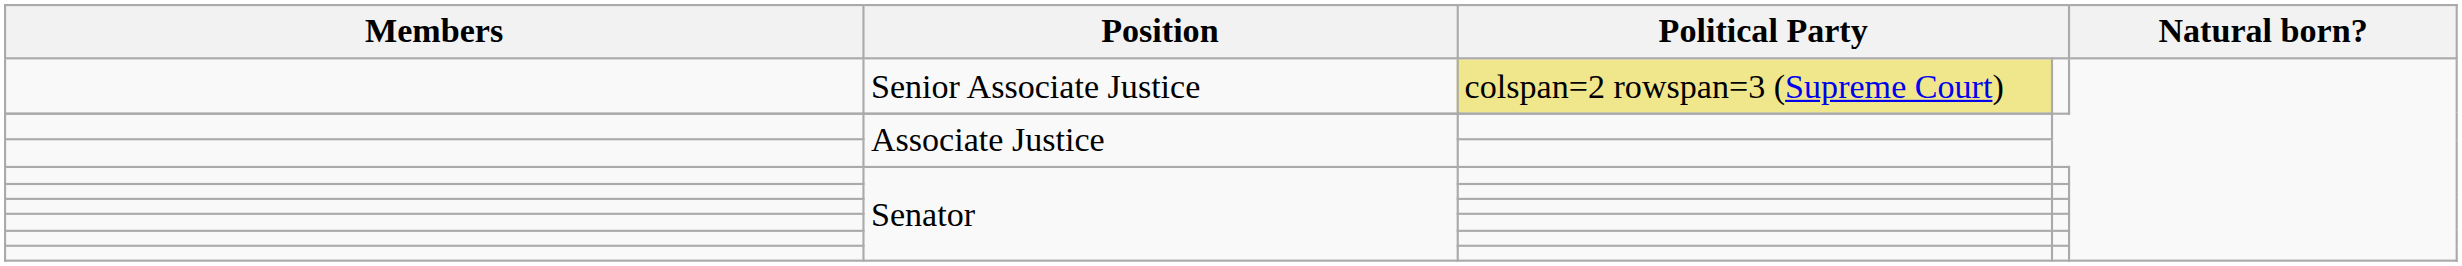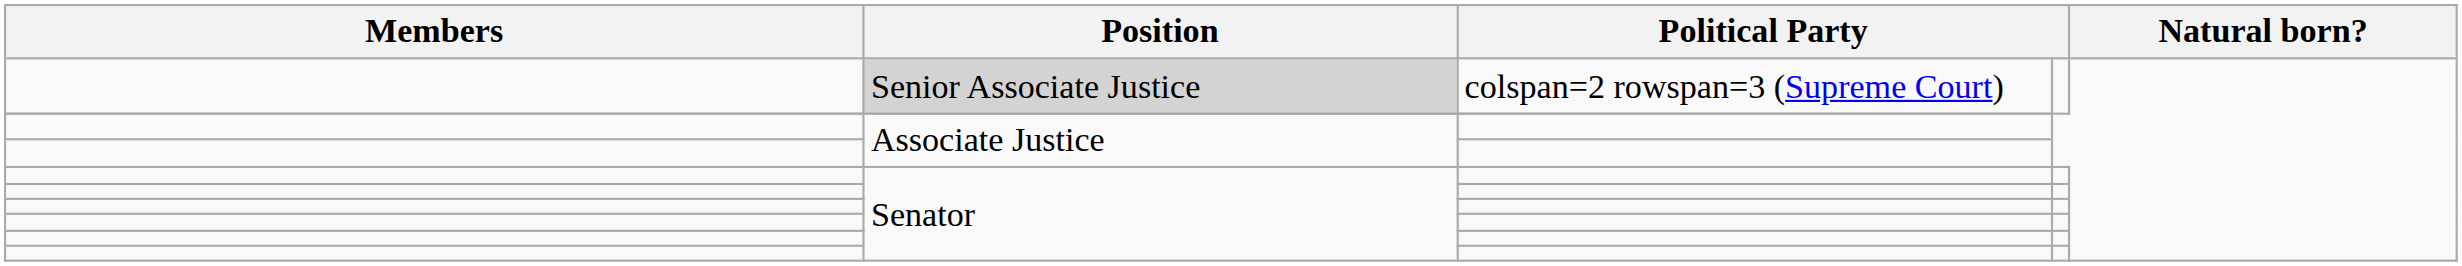(1036, 85) no background -> (1036, 85) lightgrey background
(1734, 85) khaki background -> (1734, 85) no background
